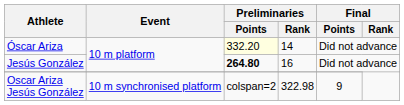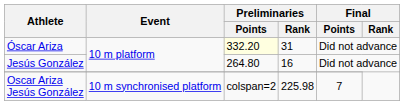(287, 46) 14 -> (287, 46) 31
(243, 64) bold -> (243, 64) normal
(297, 87) 322.98 -> (297, 87) 225.98
(339, 87) 9 -> (339, 87) 7
